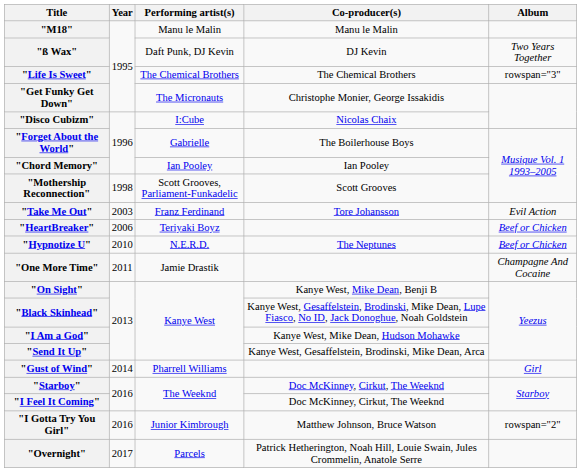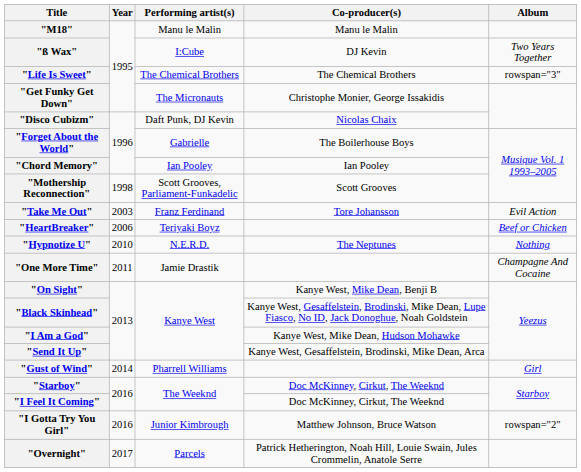(190, 52) Daft Punk, DJ Kevin -> (190, 52) I:Cube
(190, 120) I:Cube -> (190, 120) Daft Punk, DJ Kevin
(533, 244) Beef or Chicken -> (533, 244) Nothing
